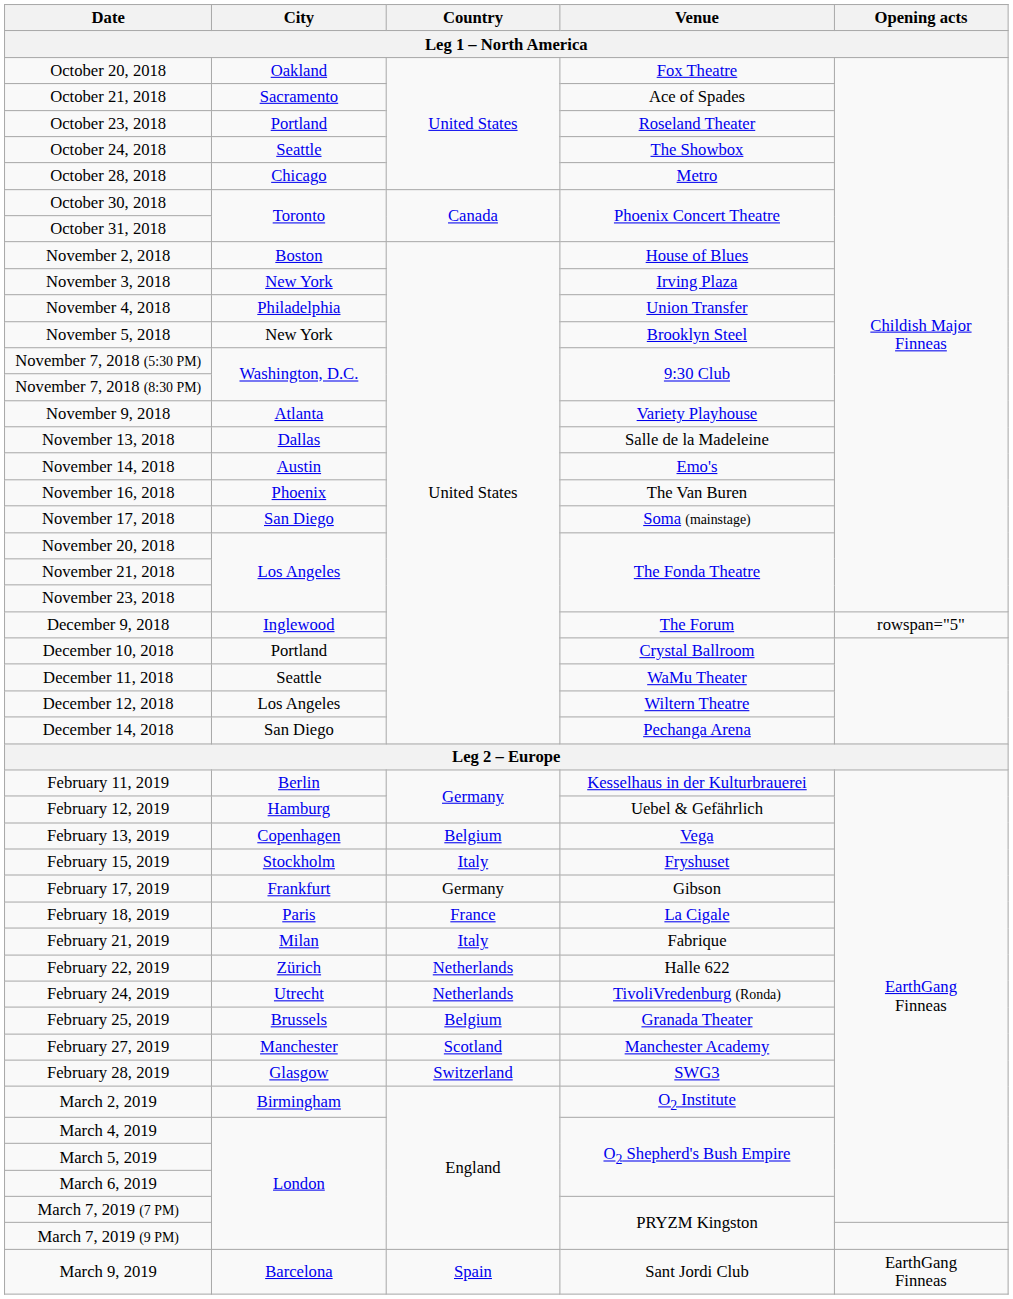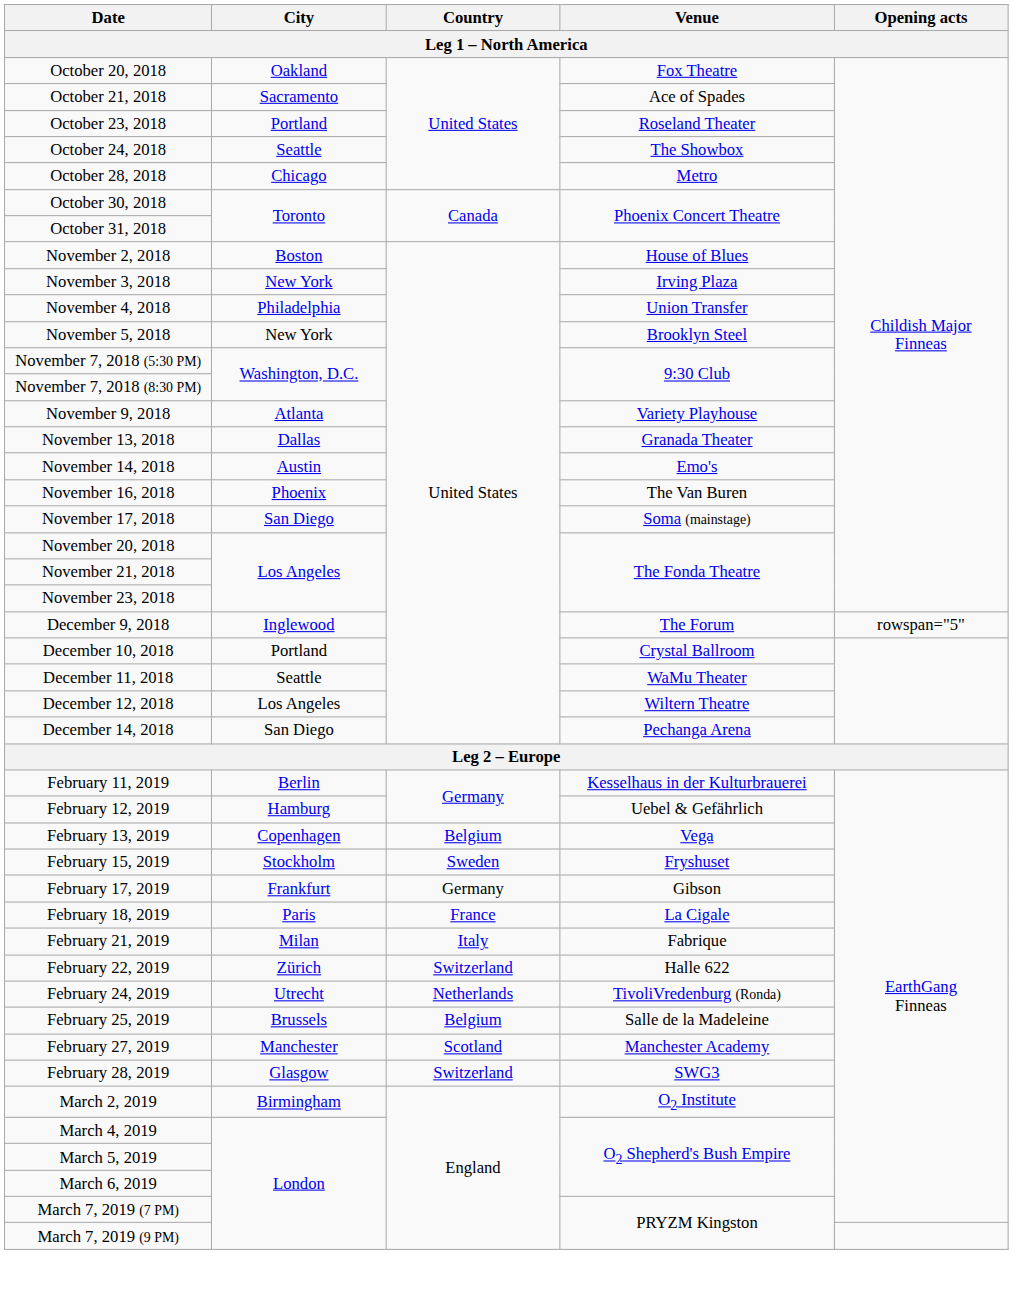(697, 439) Salle de la Madeleine -> (697, 439) Granada Theater
(473, 862) Italy -> (473, 862) Sweden
(473, 967) Netherlands -> (473, 967) Switzerland
(697, 1020) Granada Theater -> (697, 1020) Salle de la Madeleine
- row: (108, 1271)
